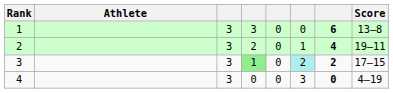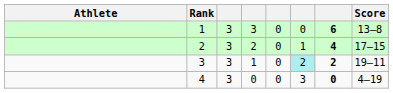columns swapped: (19, 13) <-> (125, 13)
(370, 46) 19–11 -> (370, 46) 17–15
(254, 63) lightgreen background -> (254, 63) no background
(370, 63) 17–15 -> (370, 63) 19–11
